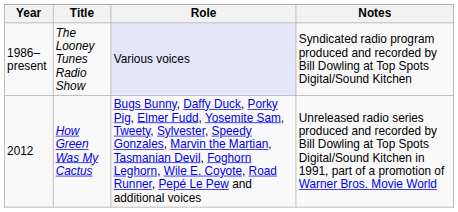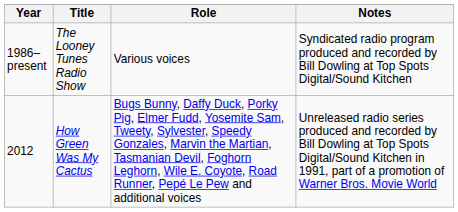(152, 59) lavender background -> (152, 59) no background
